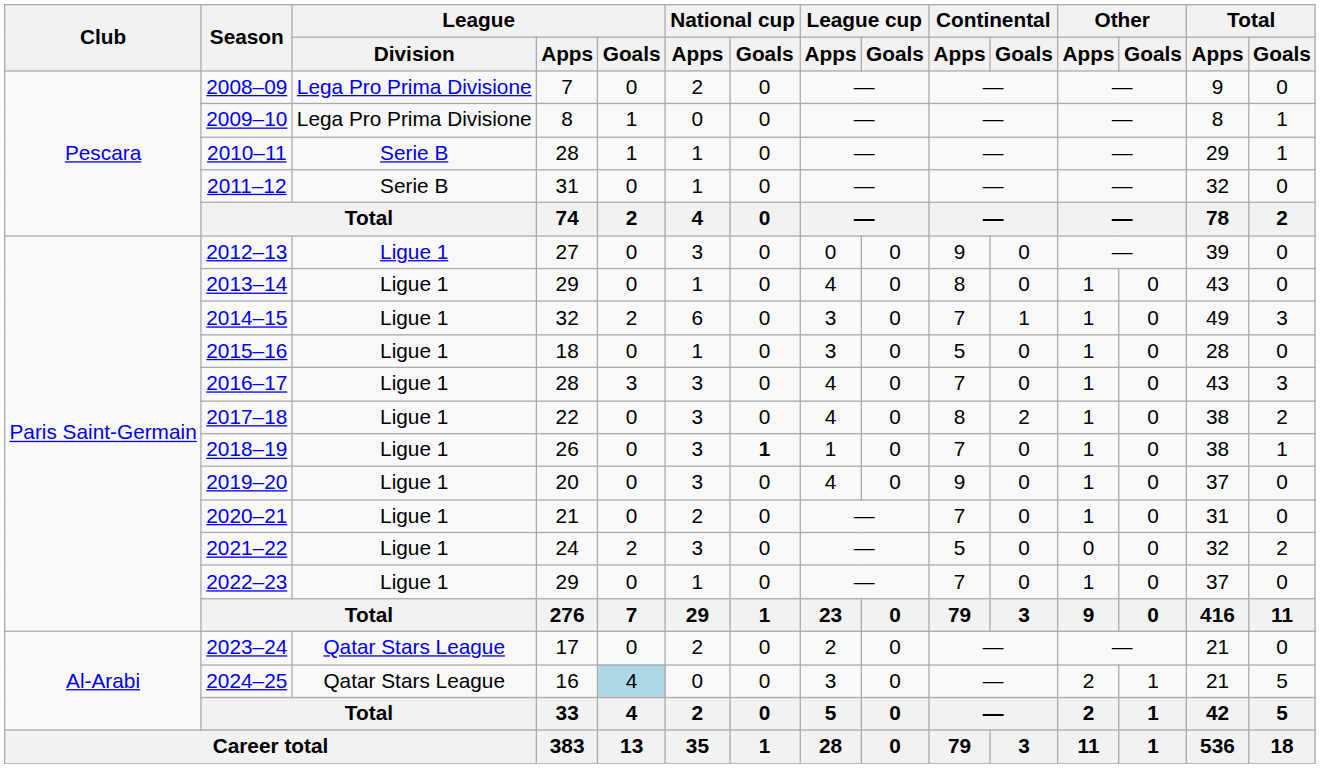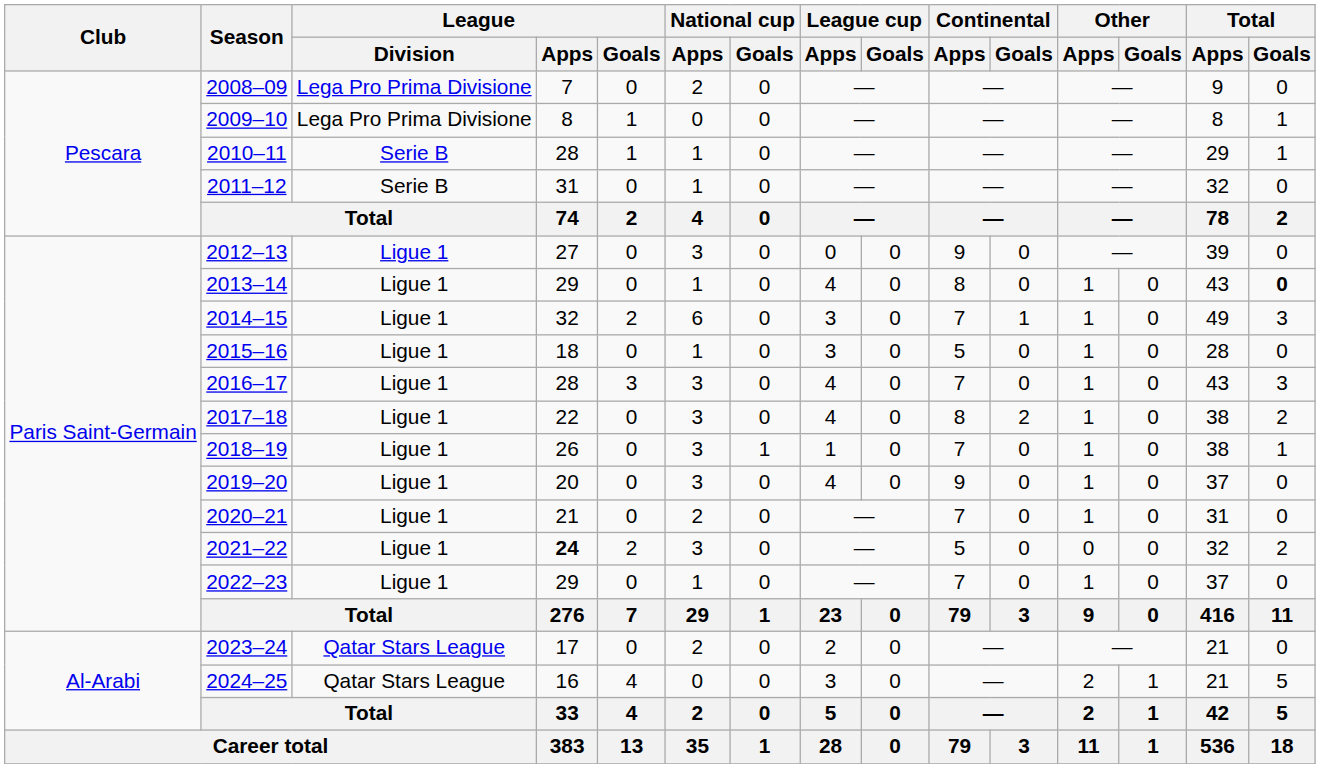(1282, 284) normal -> (1282, 284) bold
(765, 449) bold -> (765, 449) normal
(567, 548) normal -> (567, 548) bold
(632, 680) lightblue background -> (632, 680) no background
